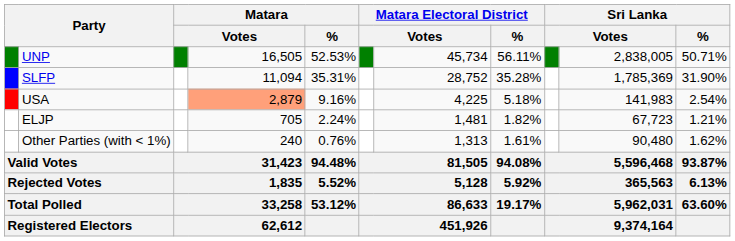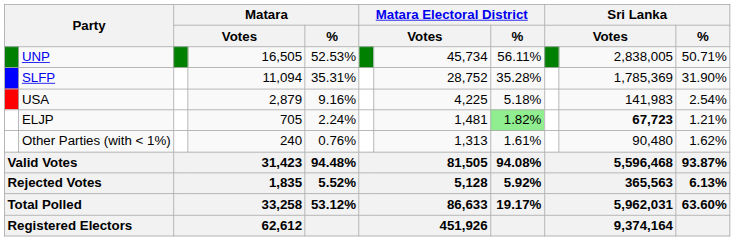(286, 99) lightsalmon background -> (286, 99) no background
(523, 120) no background -> (523, 120) lightgreen background
(653, 120) normal -> (653, 120) bold
